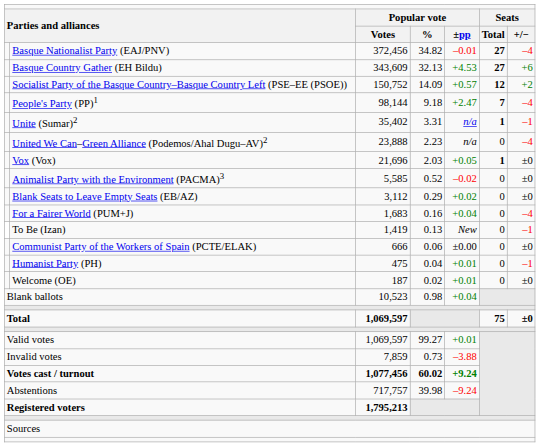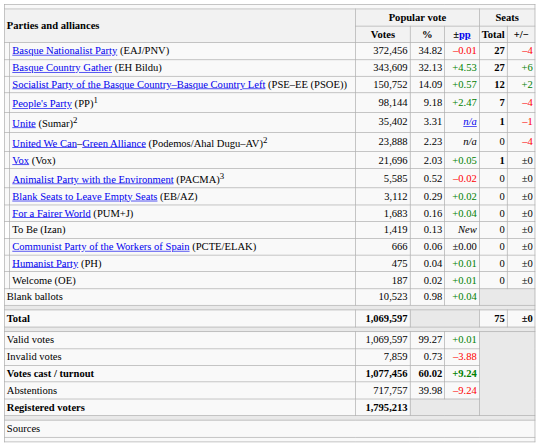(527, 213) –4 -> (527, 213) ±0
(527, 230) –1 -> (527, 230) ±0
(527, 263) –1 -> (527, 263) ±0
